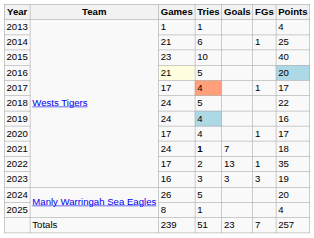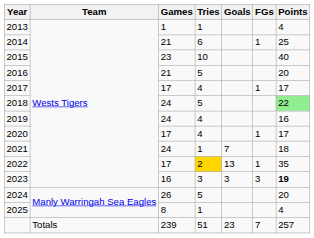(166, 73) lightyellow background -> (166, 73) no background
(284, 73) lightblue background -> (284, 73) no background
(200, 88) lightsalmon background -> (200, 88) no background
(284, 103) no background -> (284, 103) lightgreen background
(200, 118) lightblue background -> (200, 118) no background
(200, 149) bold -> (200, 149) normal
(200, 164) no background -> (200, 164) gold background
(284, 179) normal -> (284, 179) bold
